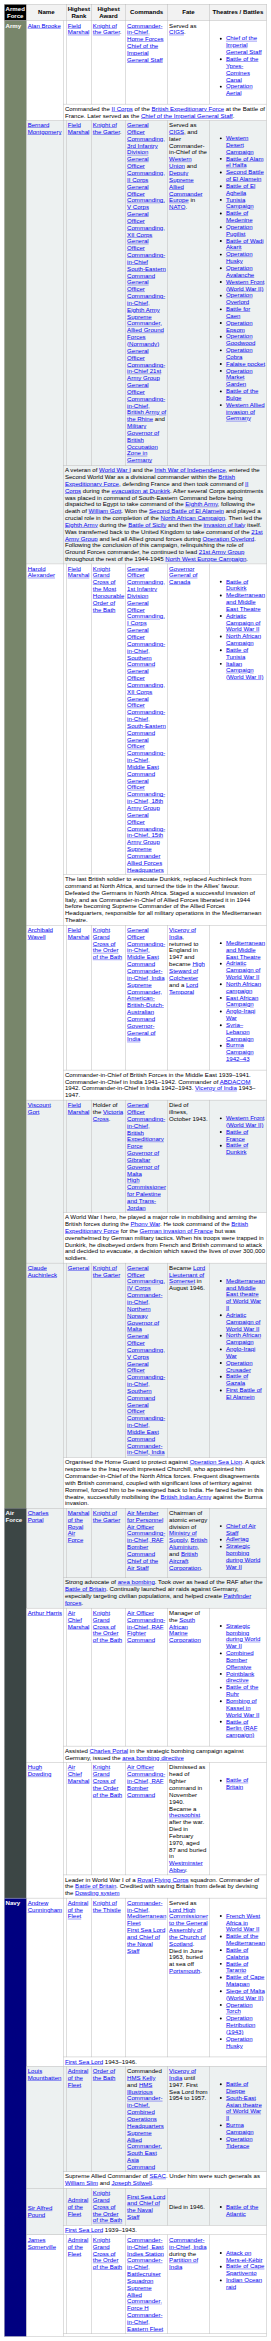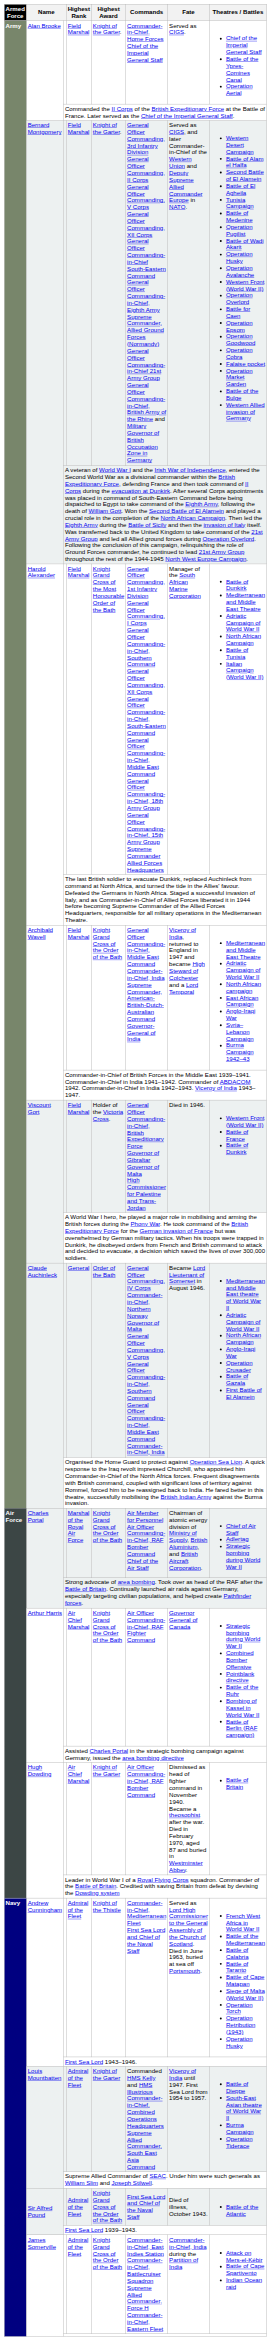(183, 575) Governor General of Canada -> (185, 582) Manager of the South African Marine Corporation
(188, 1112) Died of illness, October 1943. -> (187, 1105) Died in 1946.
(107, 1271) Knight of the Garter -> (104, 1271) Order of the Bath
(107, 1516) Knight of the Garter -> (108, 1526) Knight Grand Cross of the Order of the Bath
(185, 1626) Manager of the South African Marine Corporation -> (183, 1619) Governor General of Canada
(108, 1781) Knight Grand Cross of the Order of the Bath -> (107, 1771) Knight of the Garter
(104, 2074) Order of the Bath -> (107, 2074) Knight of the Garter
(187, 2207) Died in 1946. -> (188, 2207) Died of illness, October 1943.
